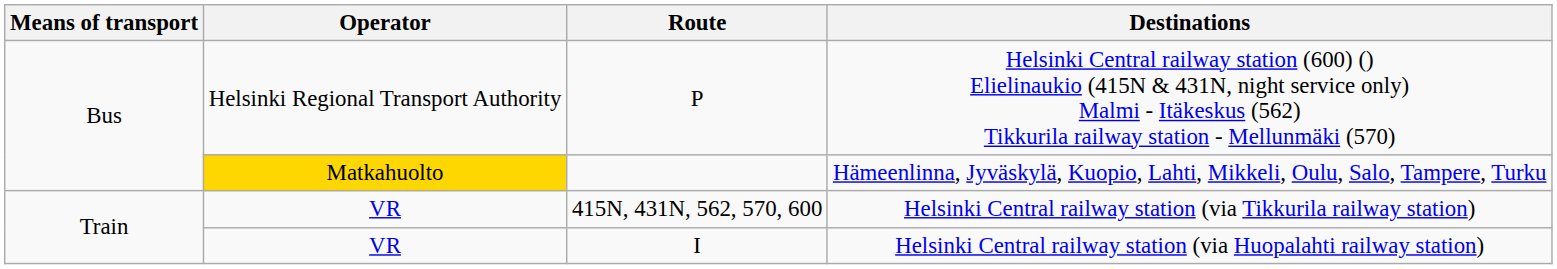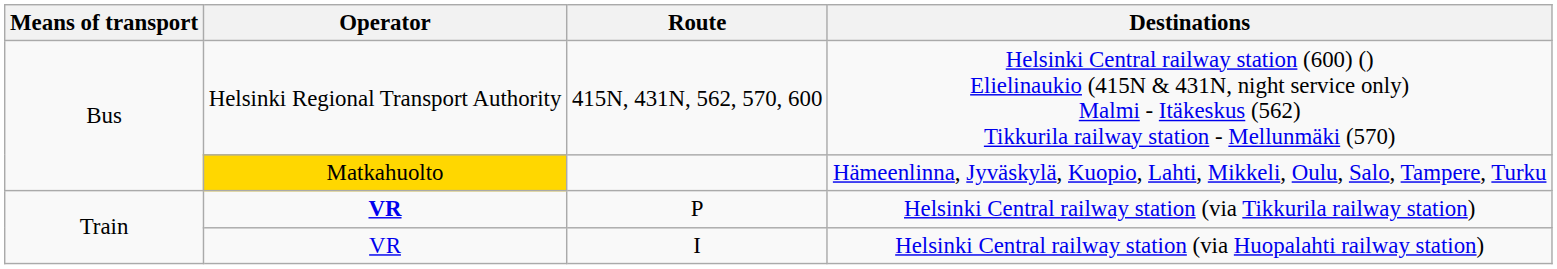(697, 97) P -> (697, 97) 415N, 431N, 562, 570, 600
(385, 208) normal -> (385, 208) bold
(697, 208) 415N, 431N, 562, 570, 600 -> (697, 208) P
